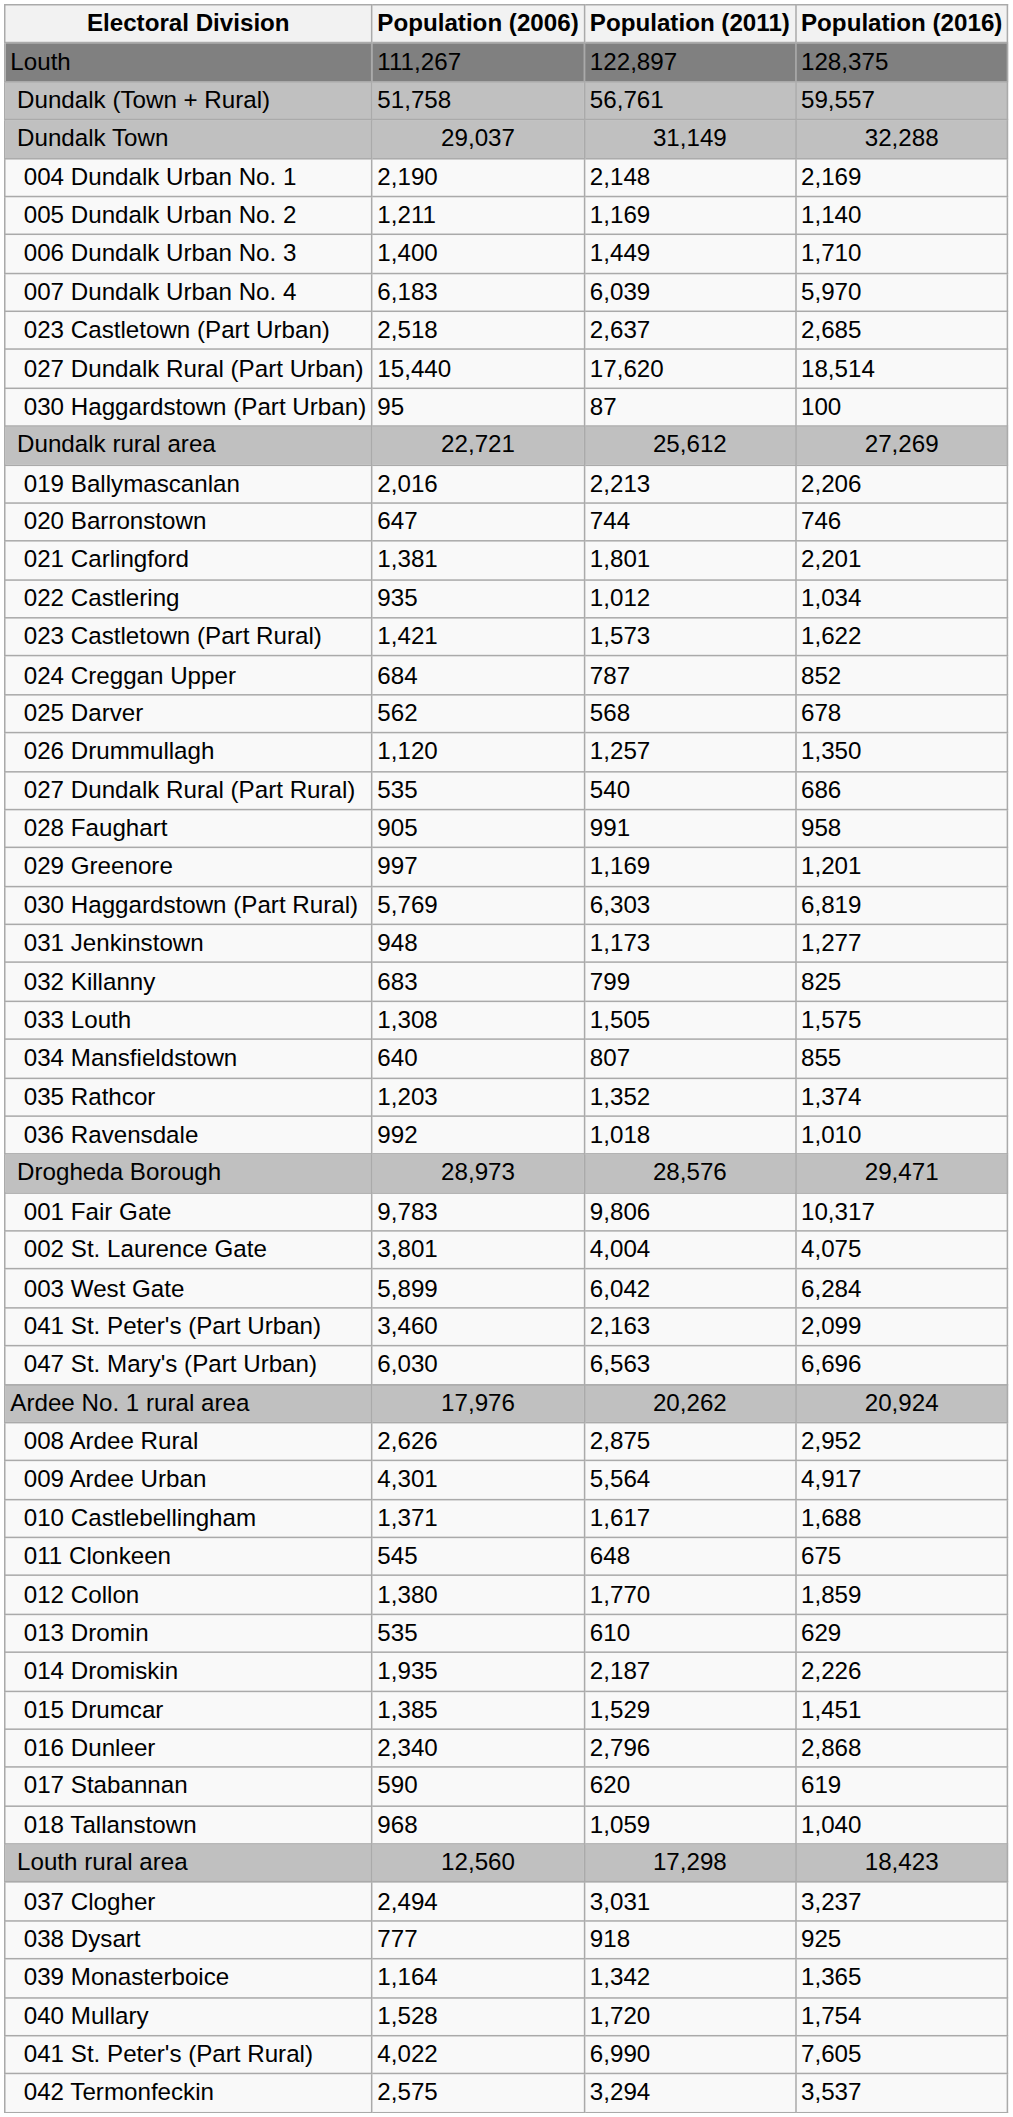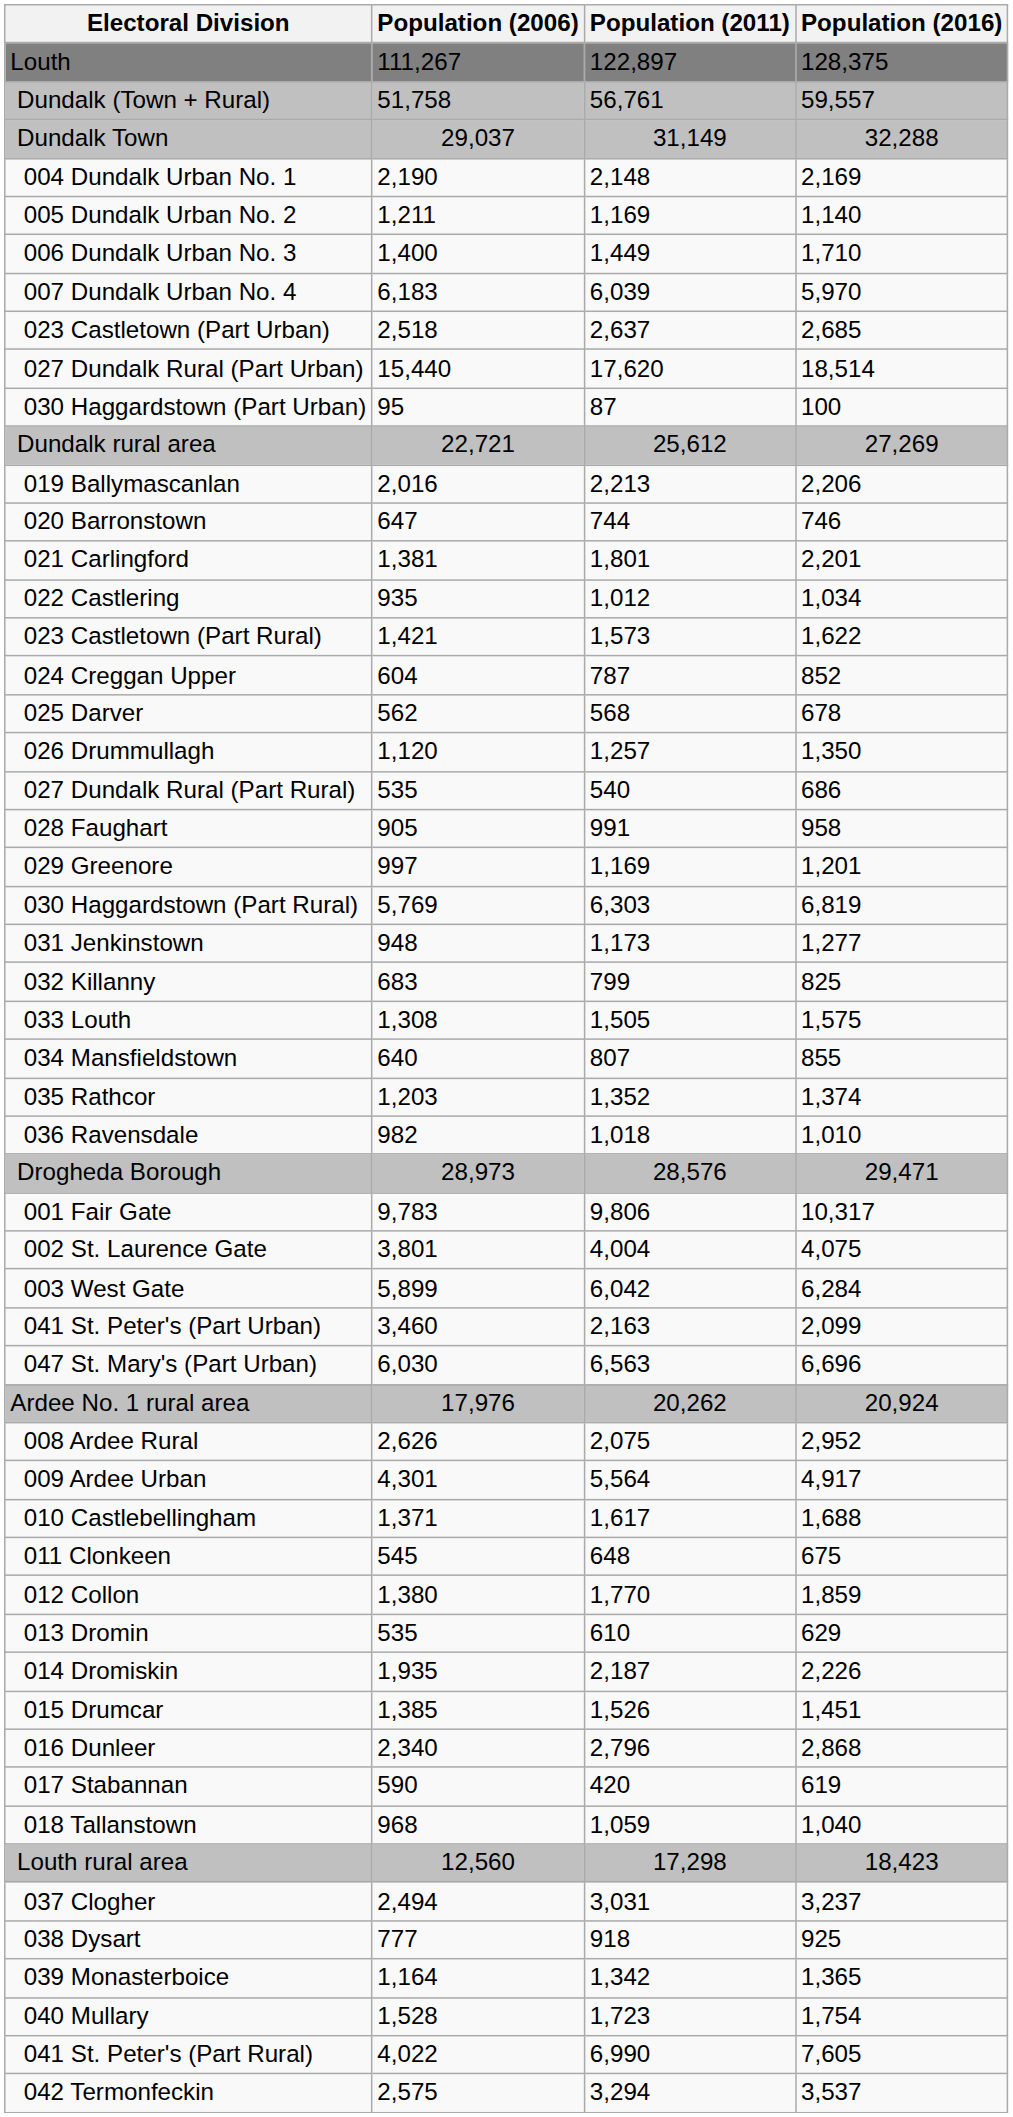(397, 675) 684 -> (397, 675) 604
(397, 1134) 992 -> (397, 1134) 982
(620, 1441) 2,875 -> (620, 1441) 2,075
(620, 1709) 1,529 -> (620, 1709) 1,526
(610, 1786) 620 -> (610, 1786) 420
(620, 2016) 1,720 -> (620, 2016) 1,723
